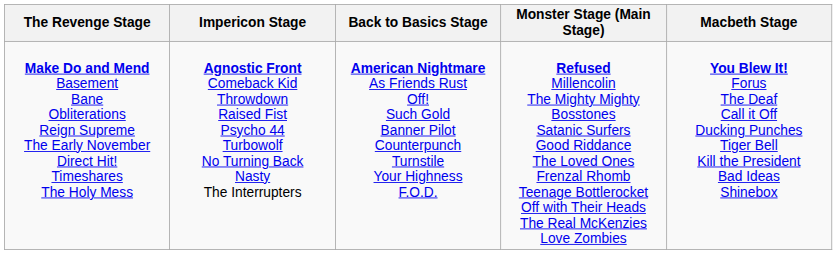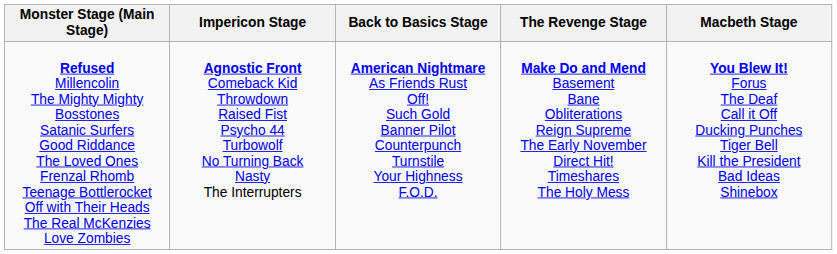columns swapped: (583, 23) <-> (87, 23)
